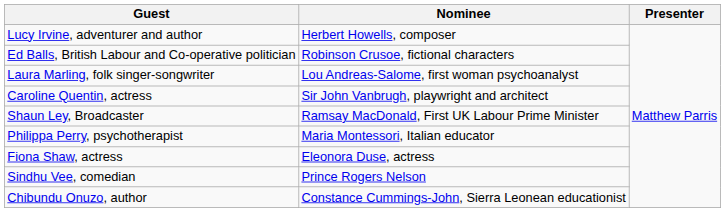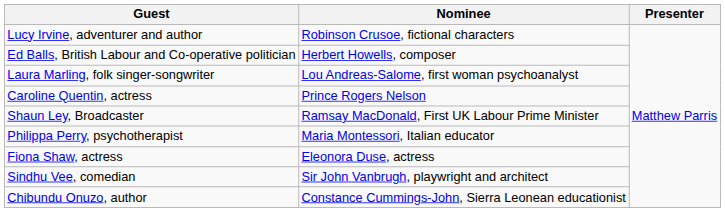(379, 34) Herbert Howells, composer -> (408, 34) Robinson Crusoe, fictional characters
(408, 55) Robinson Crusoe, fictional characters -> (379, 55) Herbert Howells, composer
(425, 95) Sir John Vanbrugh, playwright and architect -> (364, 95) Prince Rogers Nelson
(364, 177) Prince Rogers Nelson -> (425, 177) Sir John Vanbrugh, playwright and architect
